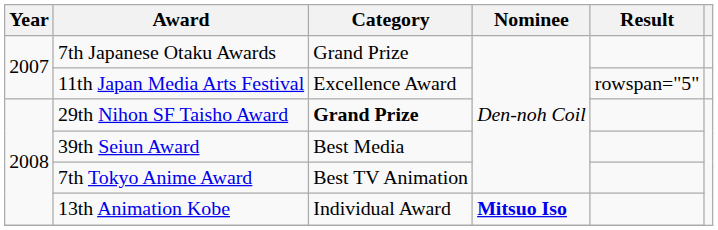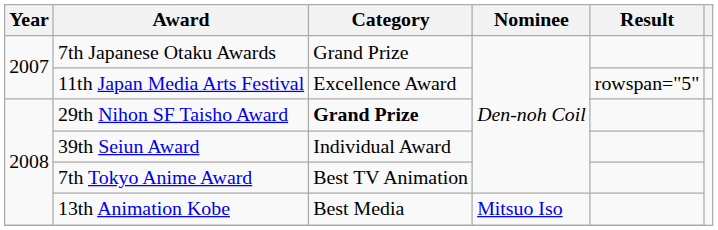(359, 146) Best Media -> (382, 146) Individual Award
(382, 209) Individual Award -> (359, 209) Best Media
(522, 209) bold -> (520, 209) normal
